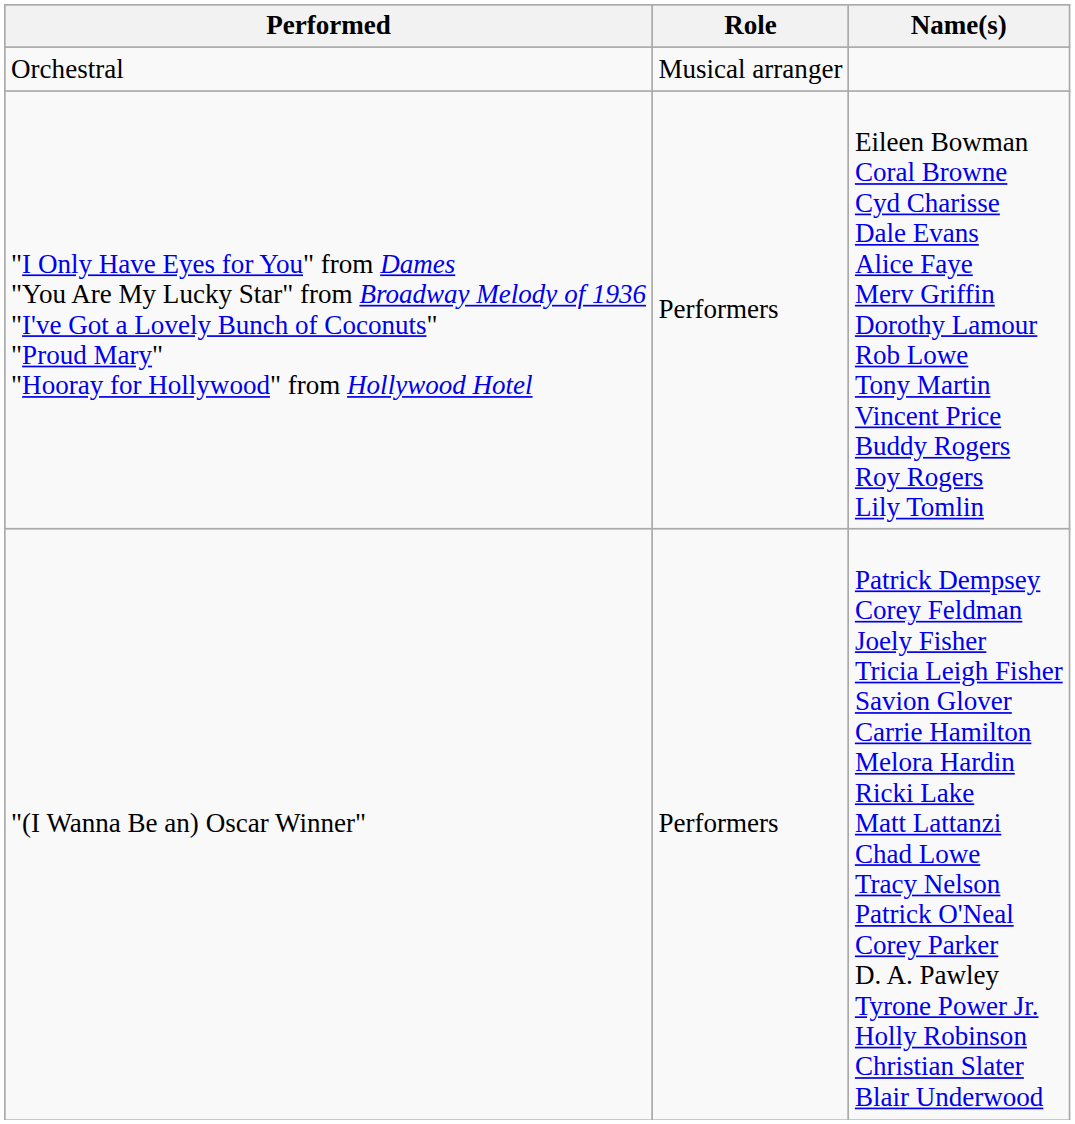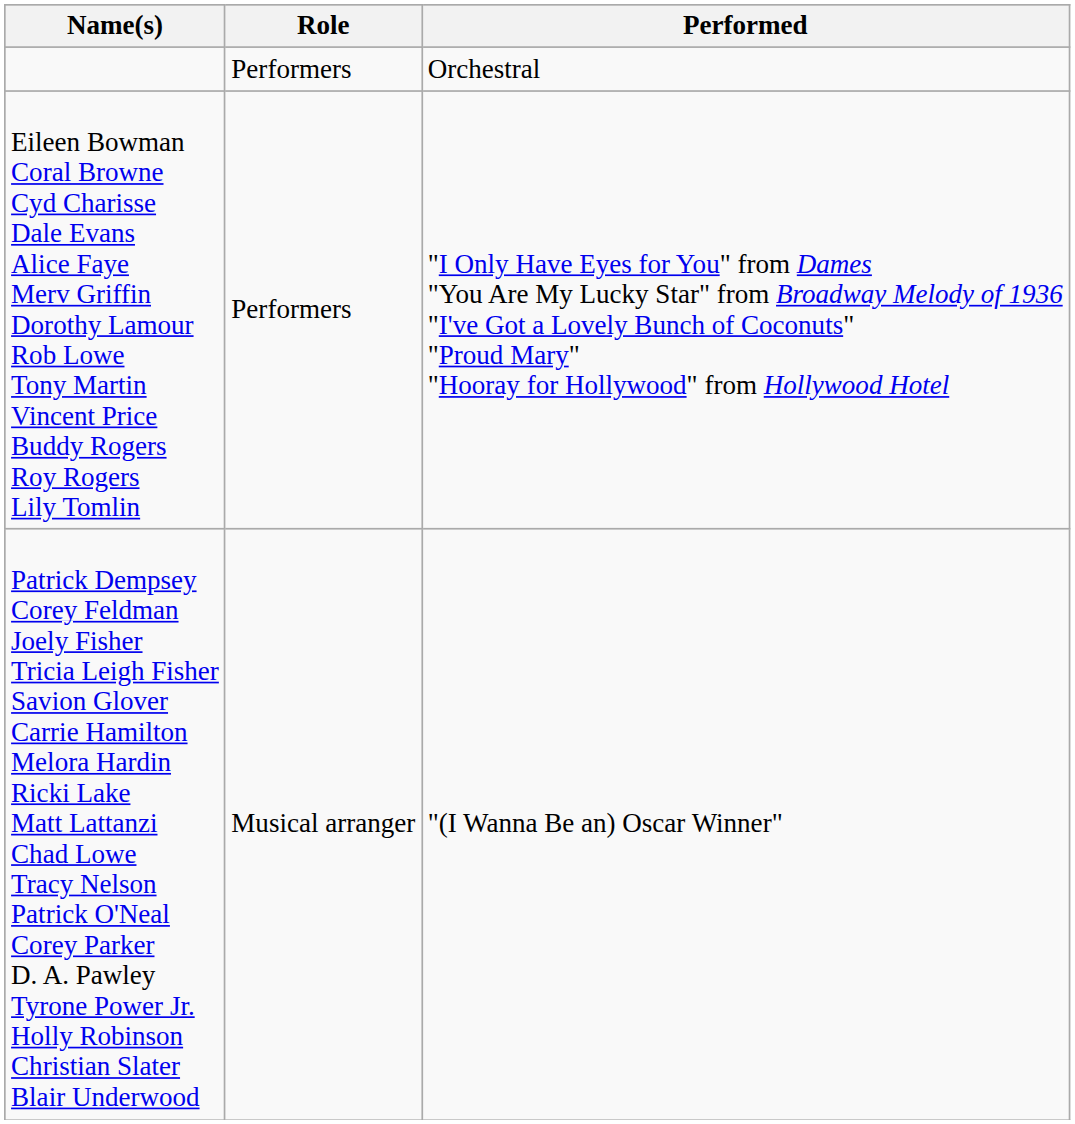columns swapped: (959, 25) <-> (329, 25)
(750, 68) Musical arranger -> (291, 68) Performers
(719, 823) Performers -> (323, 823) Musical arranger
